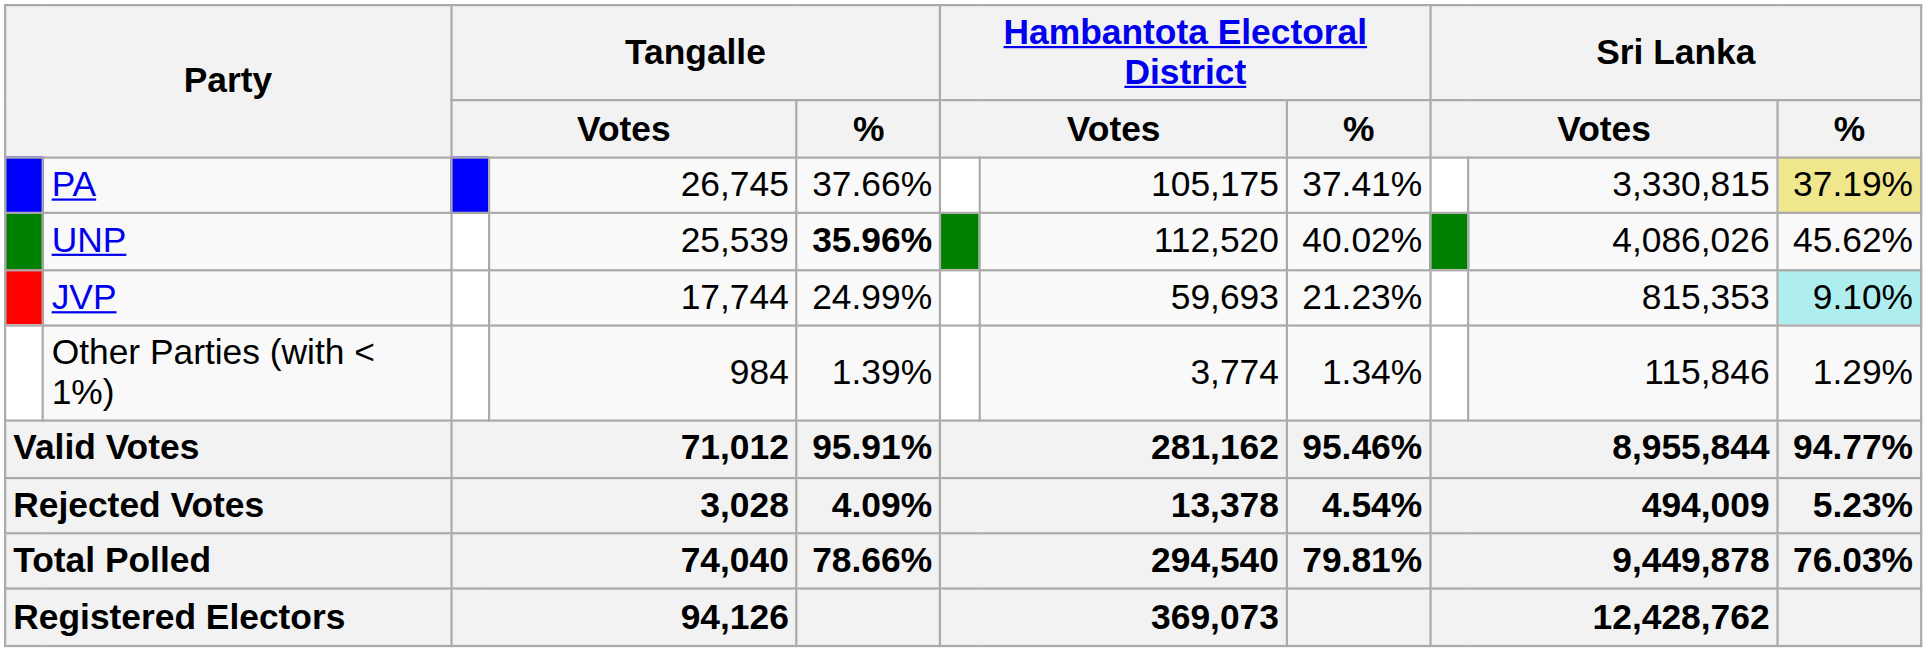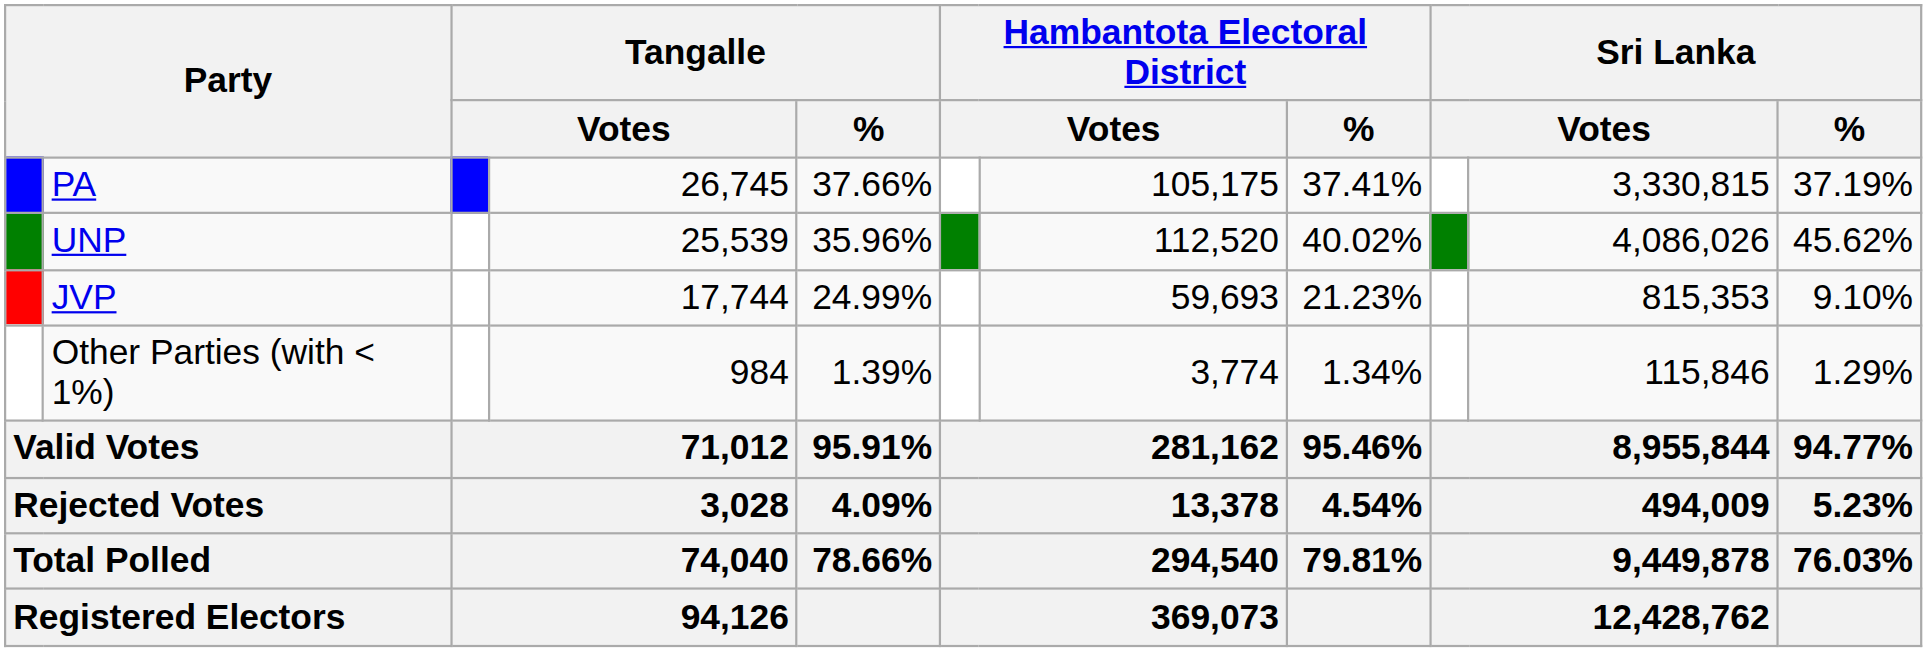(1853, 184) khaki background -> (1853, 184) no background
(872, 240) bold -> (872, 240) normal
(1863, 296) paleturquoise background -> (1863, 296) no background
